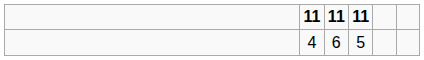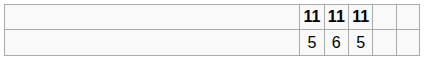(312, 42) 4 -> (312, 42) 5
